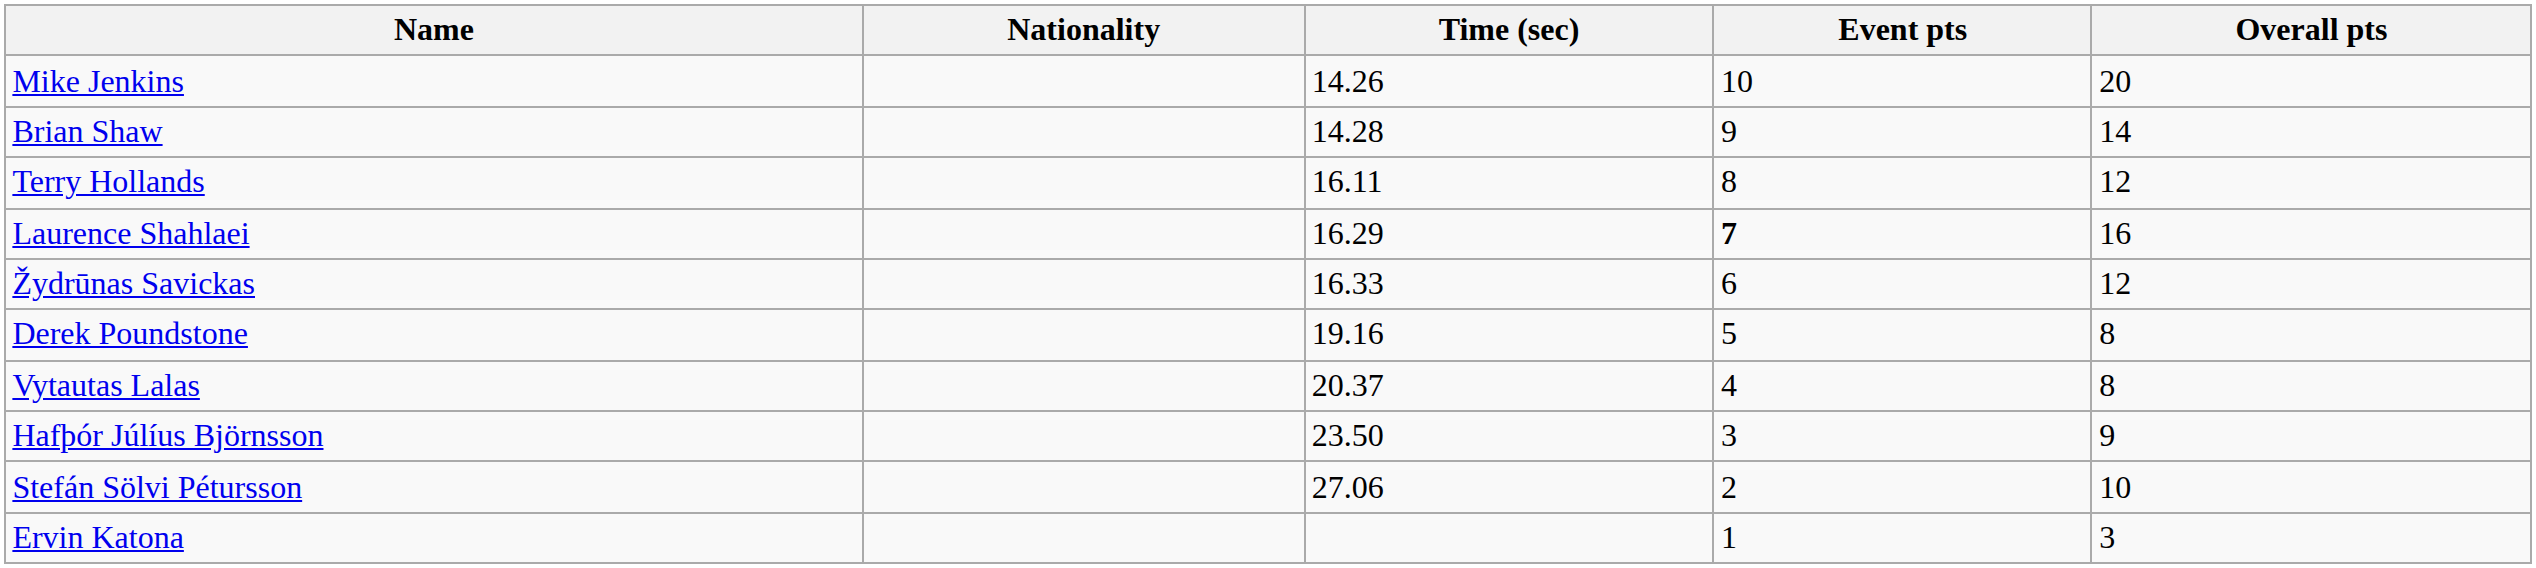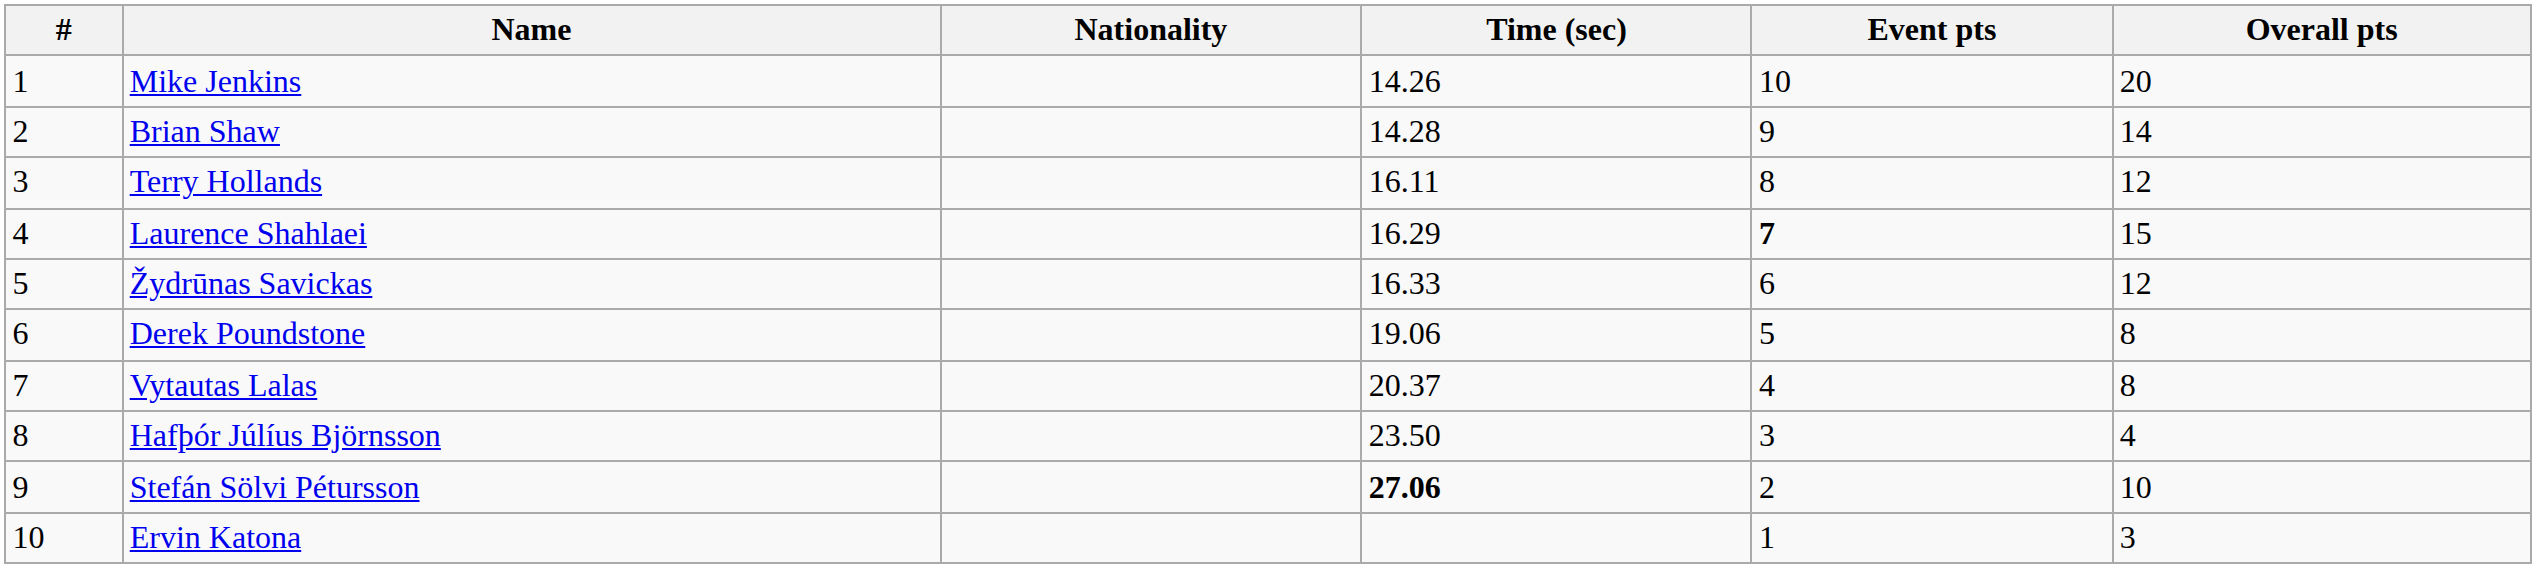+ column: (64, 29)
(2115, 232) 16 -> (2136, 232) 15
(1348, 334) 19.16 -> (1405, 334) 19.06
(2107, 435) 9 -> (2128, 435) 4
(1348, 486) normal -> (1405, 486) bold
